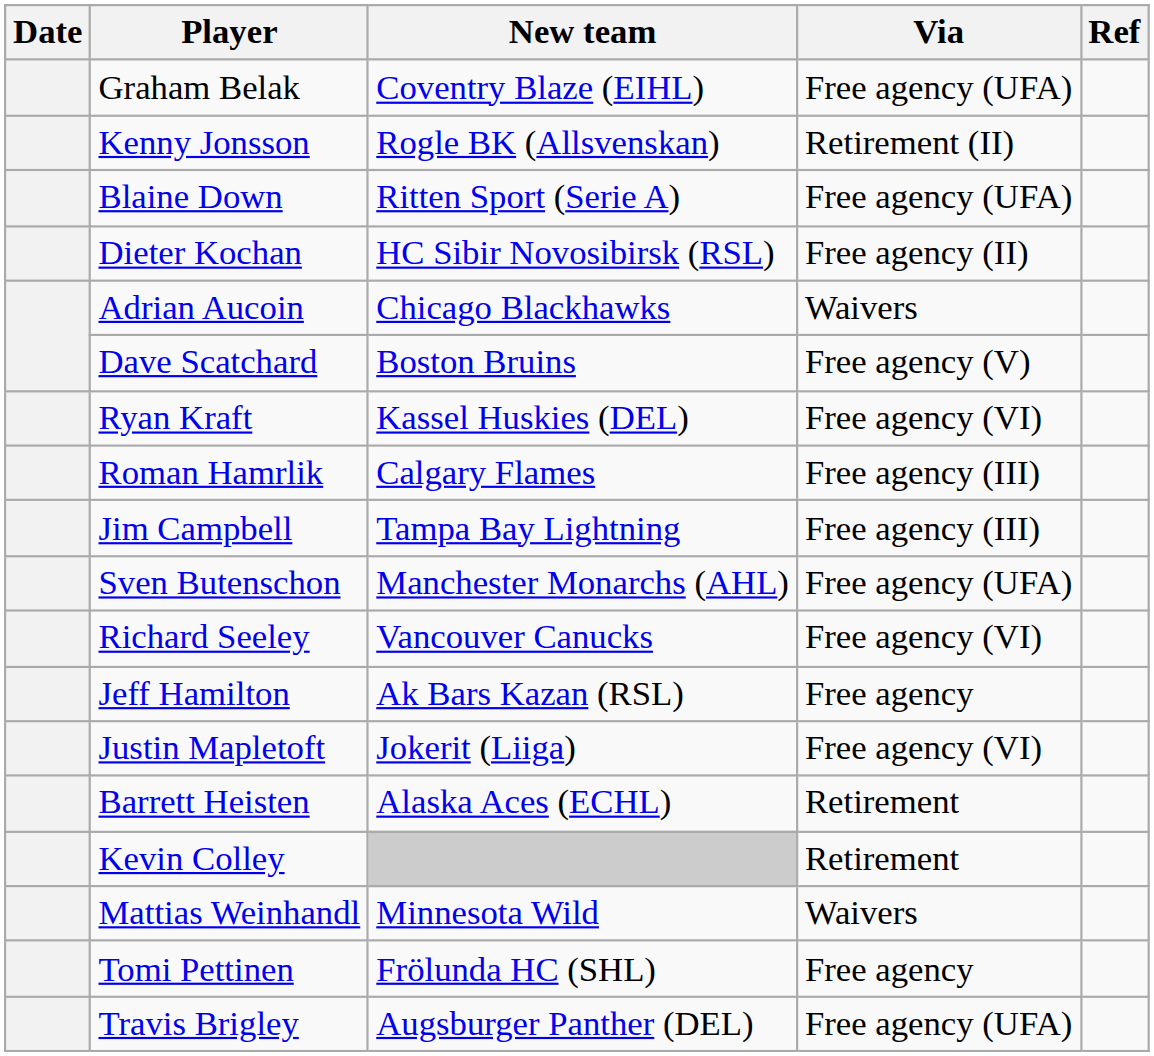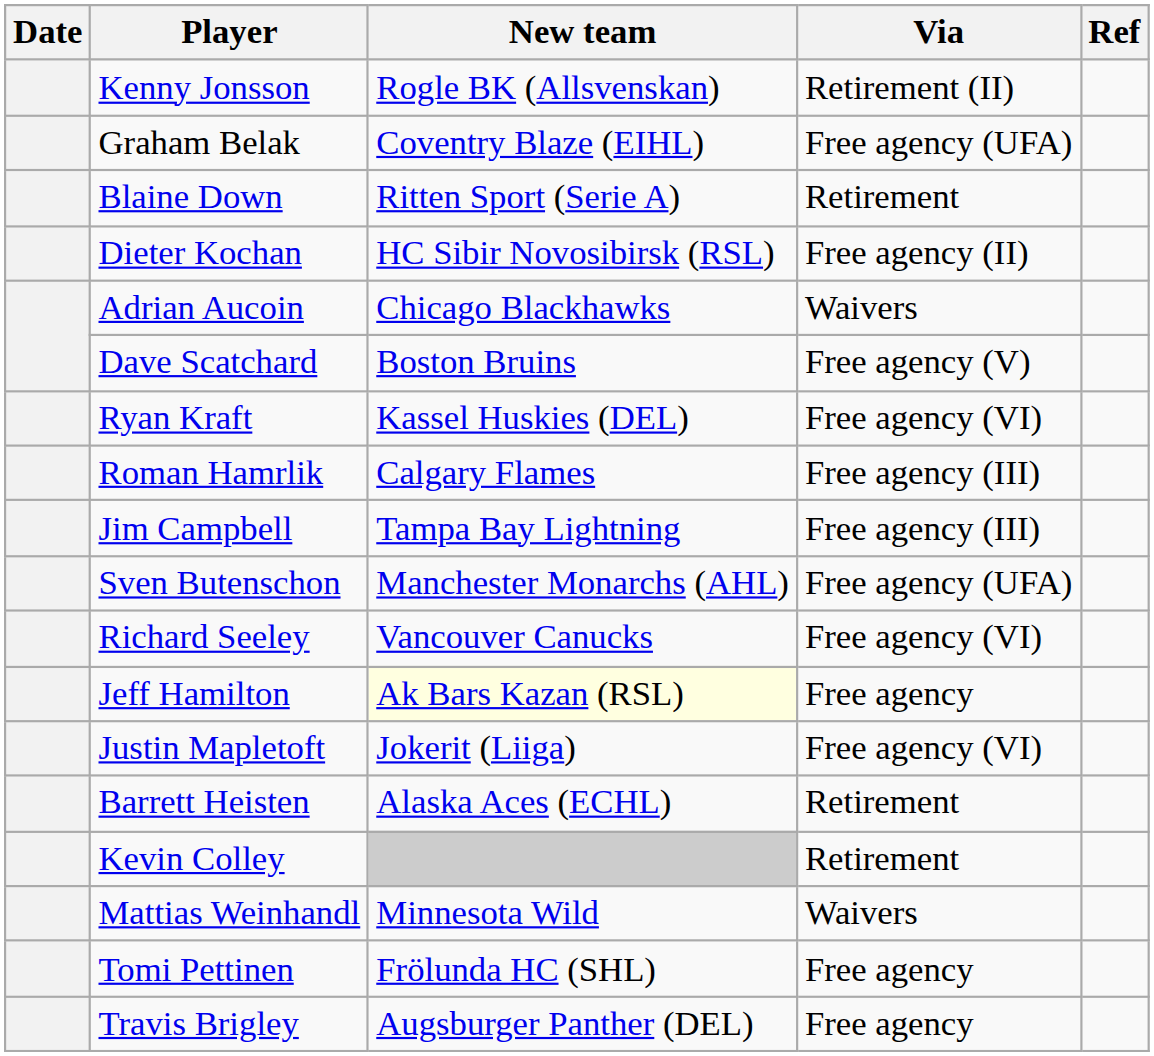rows swapped: (204, 142) <-> (199, 87)
(939, 197) Free agency (UFA) -> (882, 197) Retirement
(530, 692) no background -> (530, 692) lightyellow background
(939, 1023) Free agency (UFA) -> (889, 1023) Free agency
